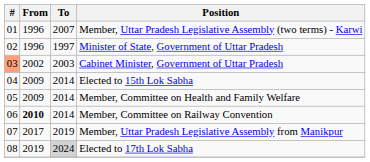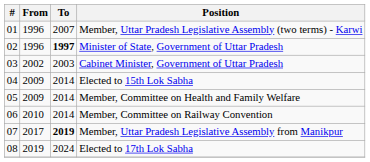(64, 47) normal -> (64, 47) bold
(12, 64) lightsalmon background -> (12, 64) no background
(33, 115) bold -> (33, 115) normal
(64, 132) normal -> (64, 132) bold
(64, 149) lightgrey background -> (64, 149) no background
